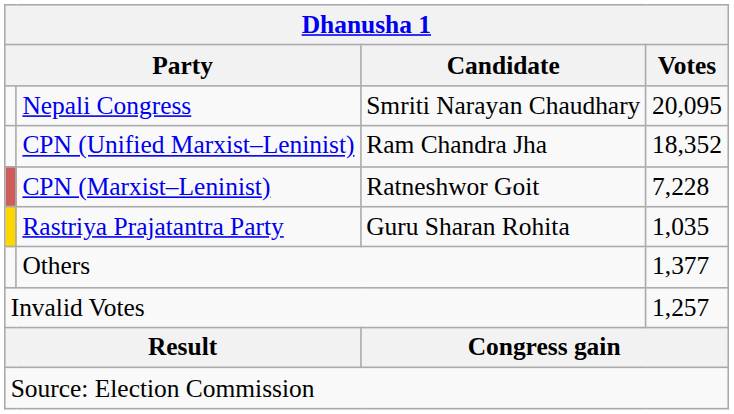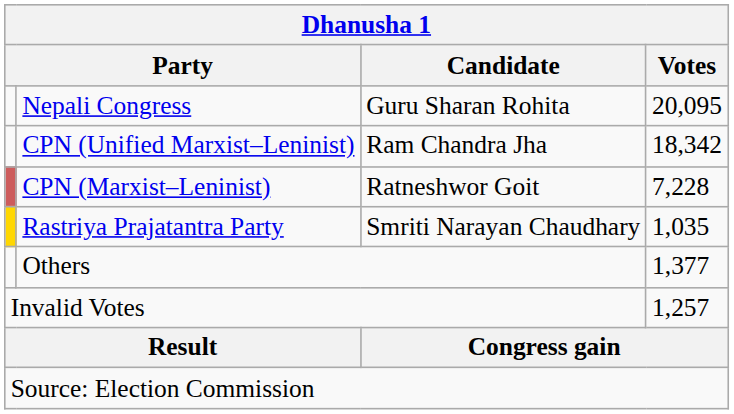(503, 105) Smriti Narayan Chaudhary -> (468, 105) Guru Sharan Rohita
(687, 145) 18,352 -> (687, 145) 18,342
(468, 226) Guru Sharan Rohita -> (503, 226) Smriti Narayan Chaudhary
